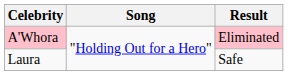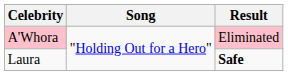(231, 59) normal -> (231, 59) bold
